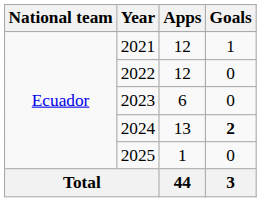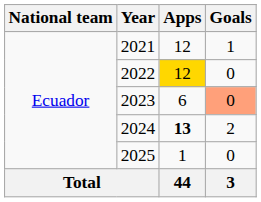(182, 73) no background -> (182, 73) gold background
(231, 100) no background -> (231, 100) lightsalmon background
(182, 127) normal -> (182, 127) bold
(231, 127) bold -> (231, 127) normal
